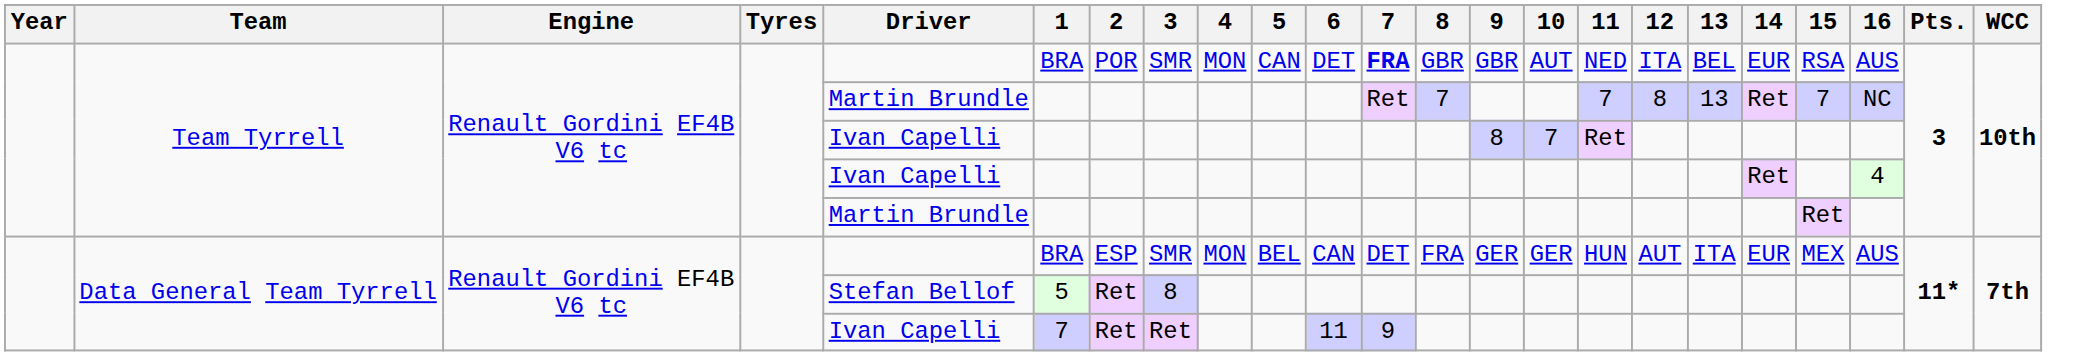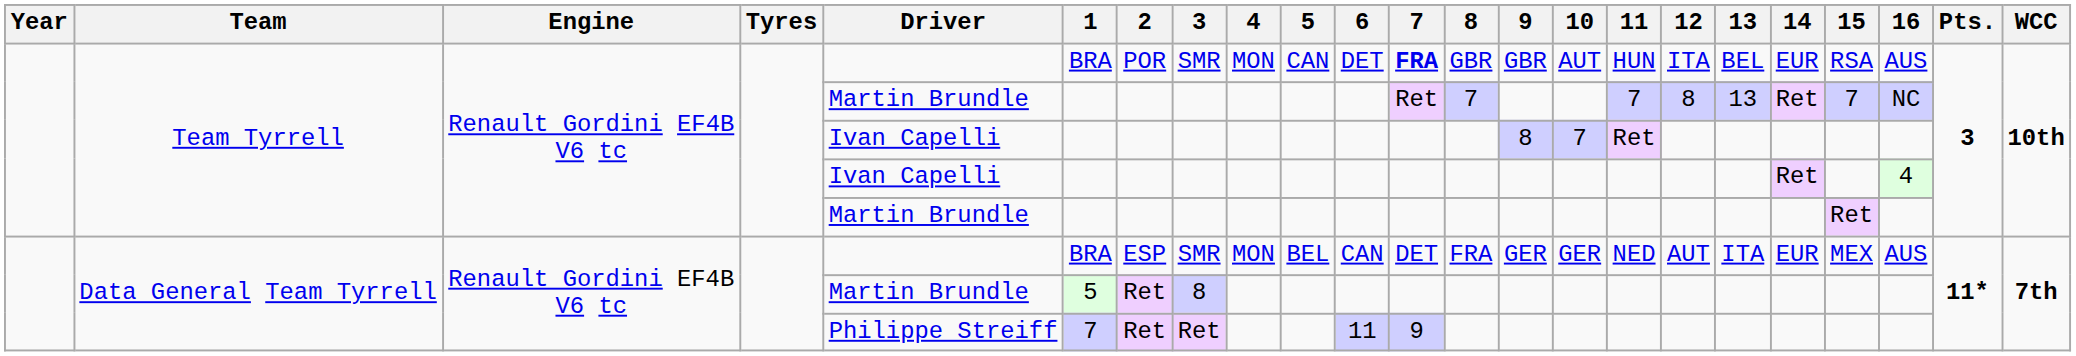(1605, 63) NED -> (1634, 63) HUN
(1605, 255) HUN -> (1634, 255) NED
(922, 294) Stefan Bellof -> (929, 294) Martin Brundle
(914, 332) Ivan Capelli -> (943, 332) Philippe Streiff
